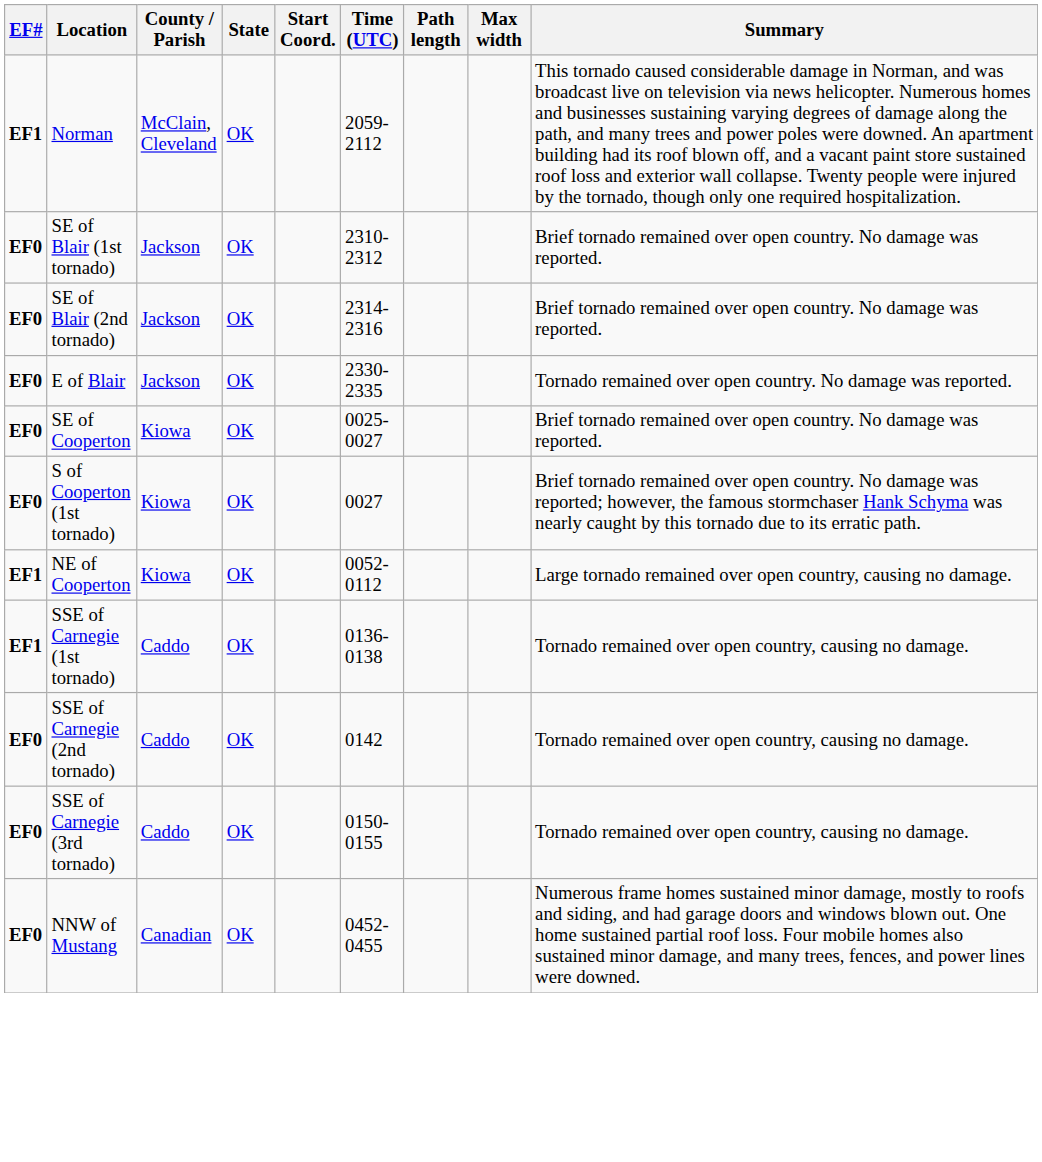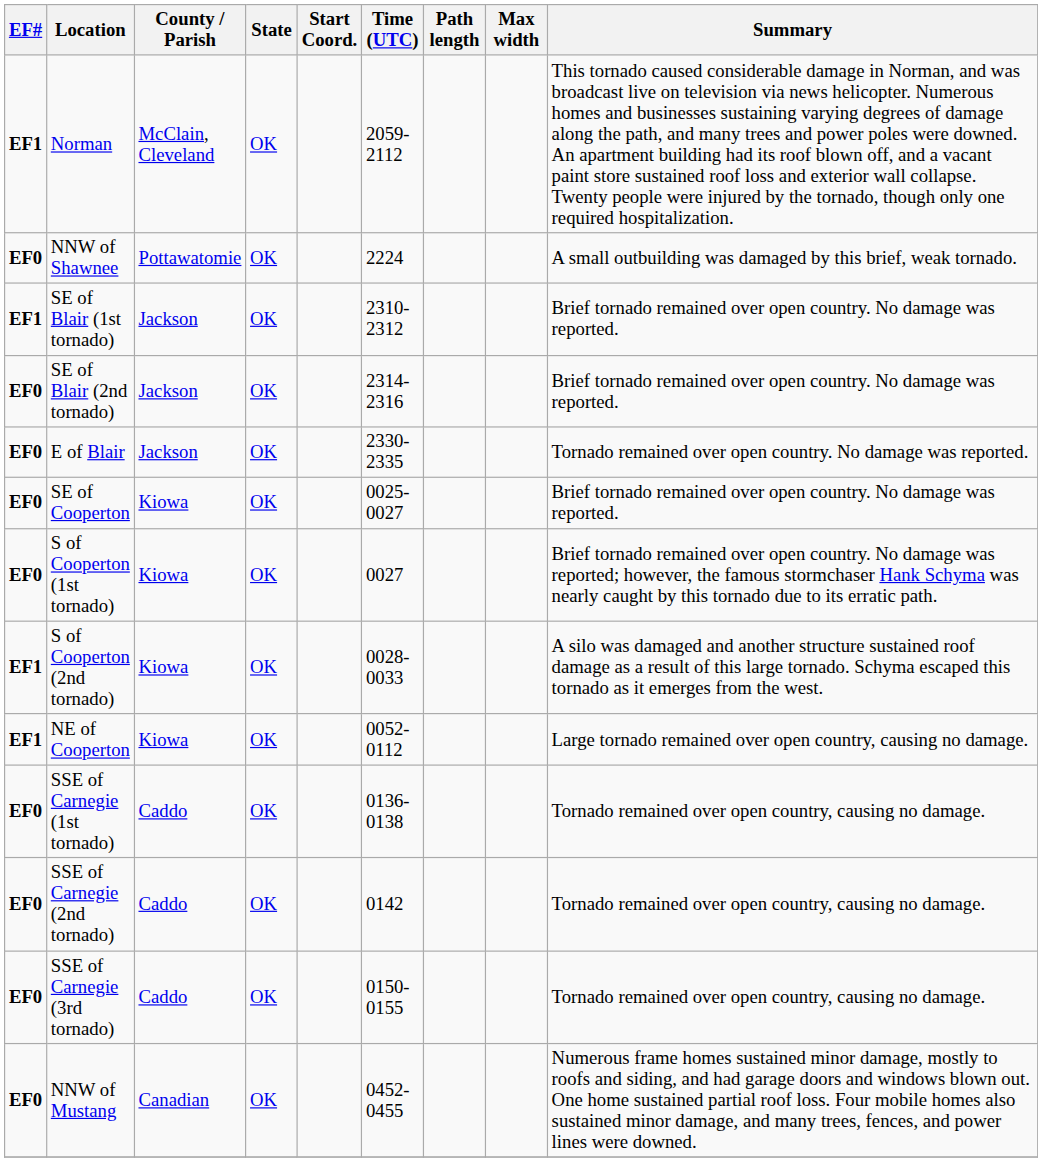+ row: (85, 257)
(26, 247) EF0 -> (26, 319) EF1
+ row: (90, 667)
(26, 646) EF1 -> (26, 811) EF0
